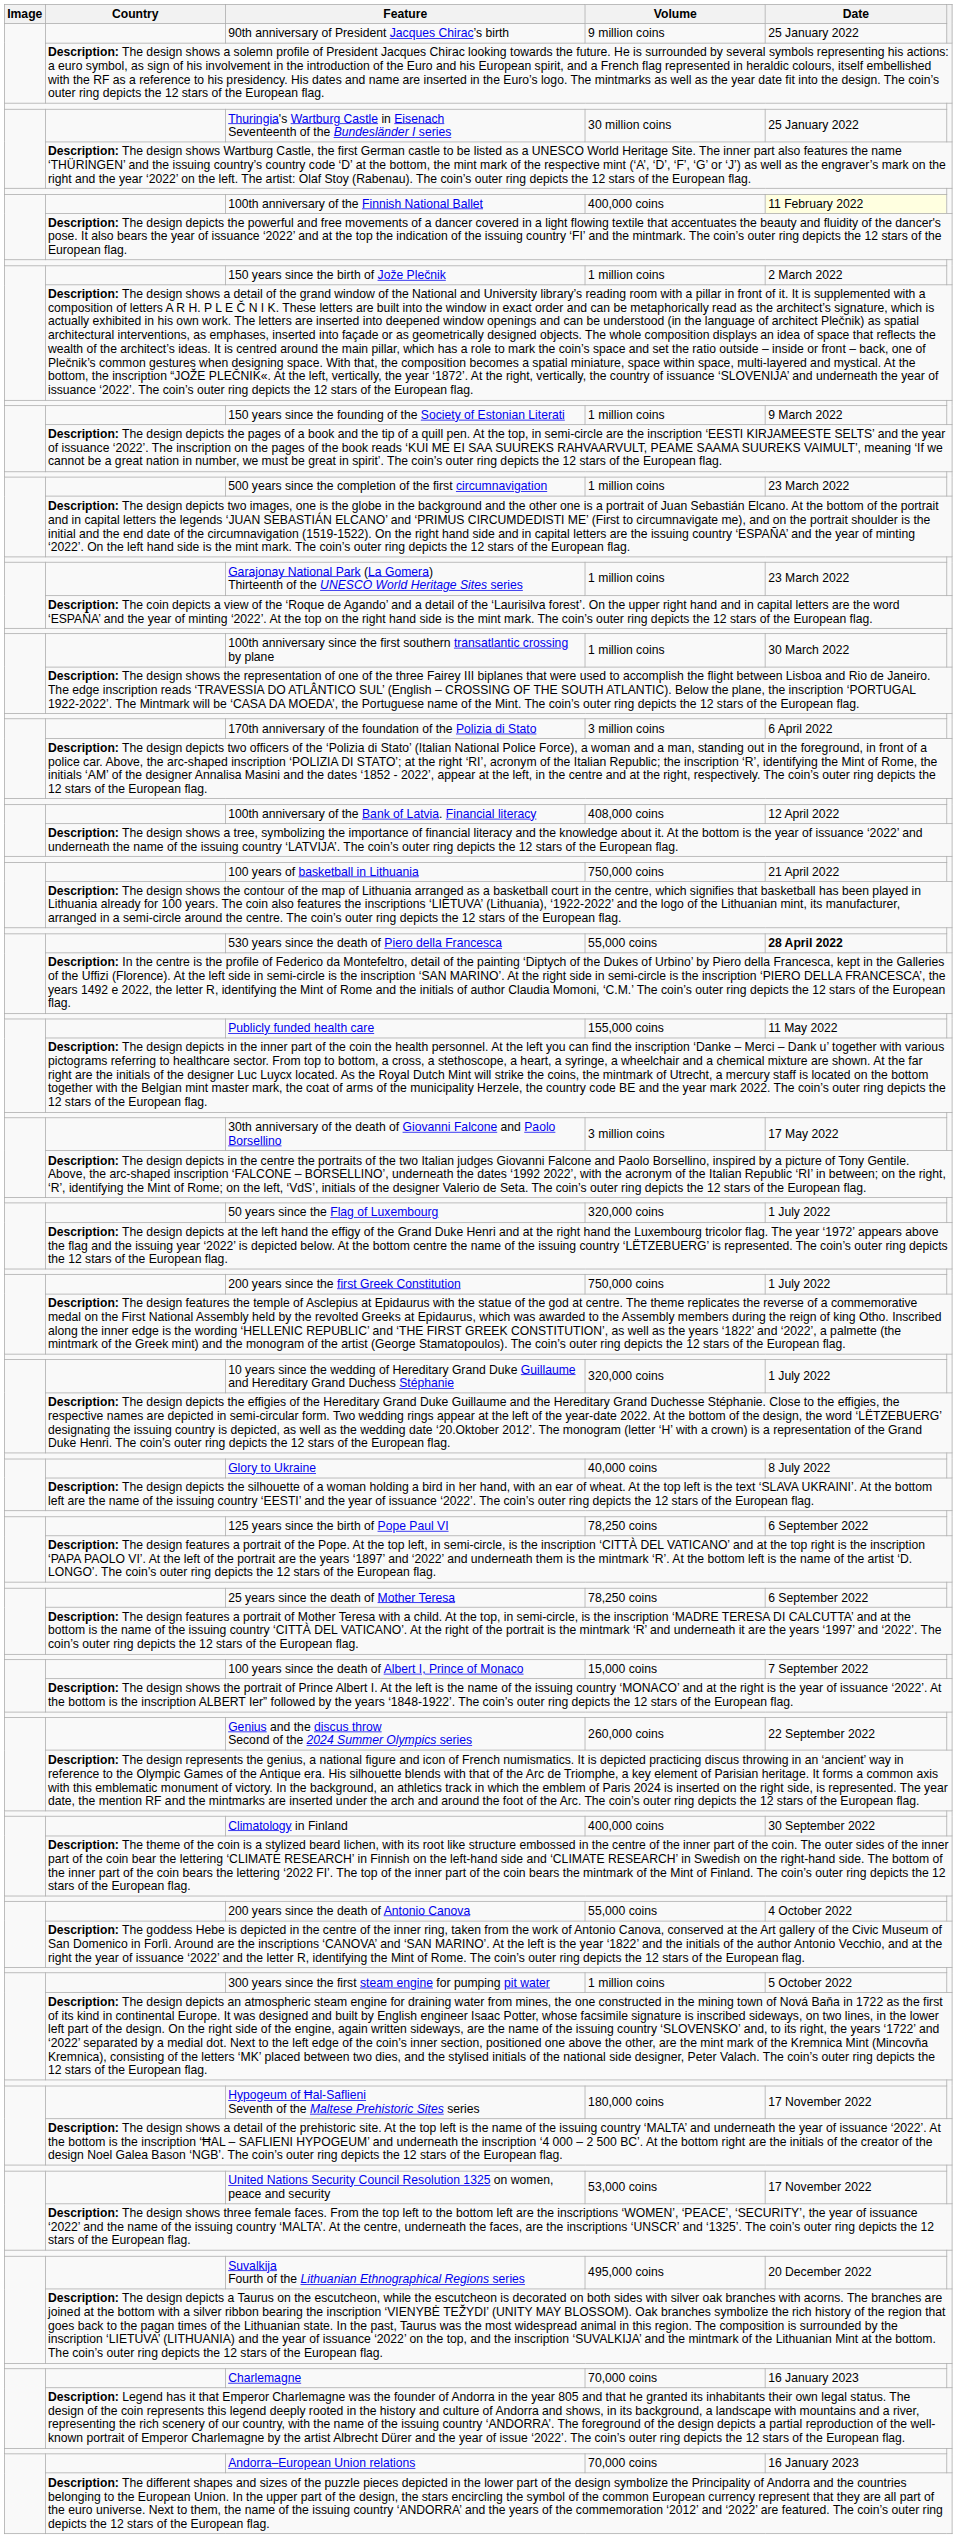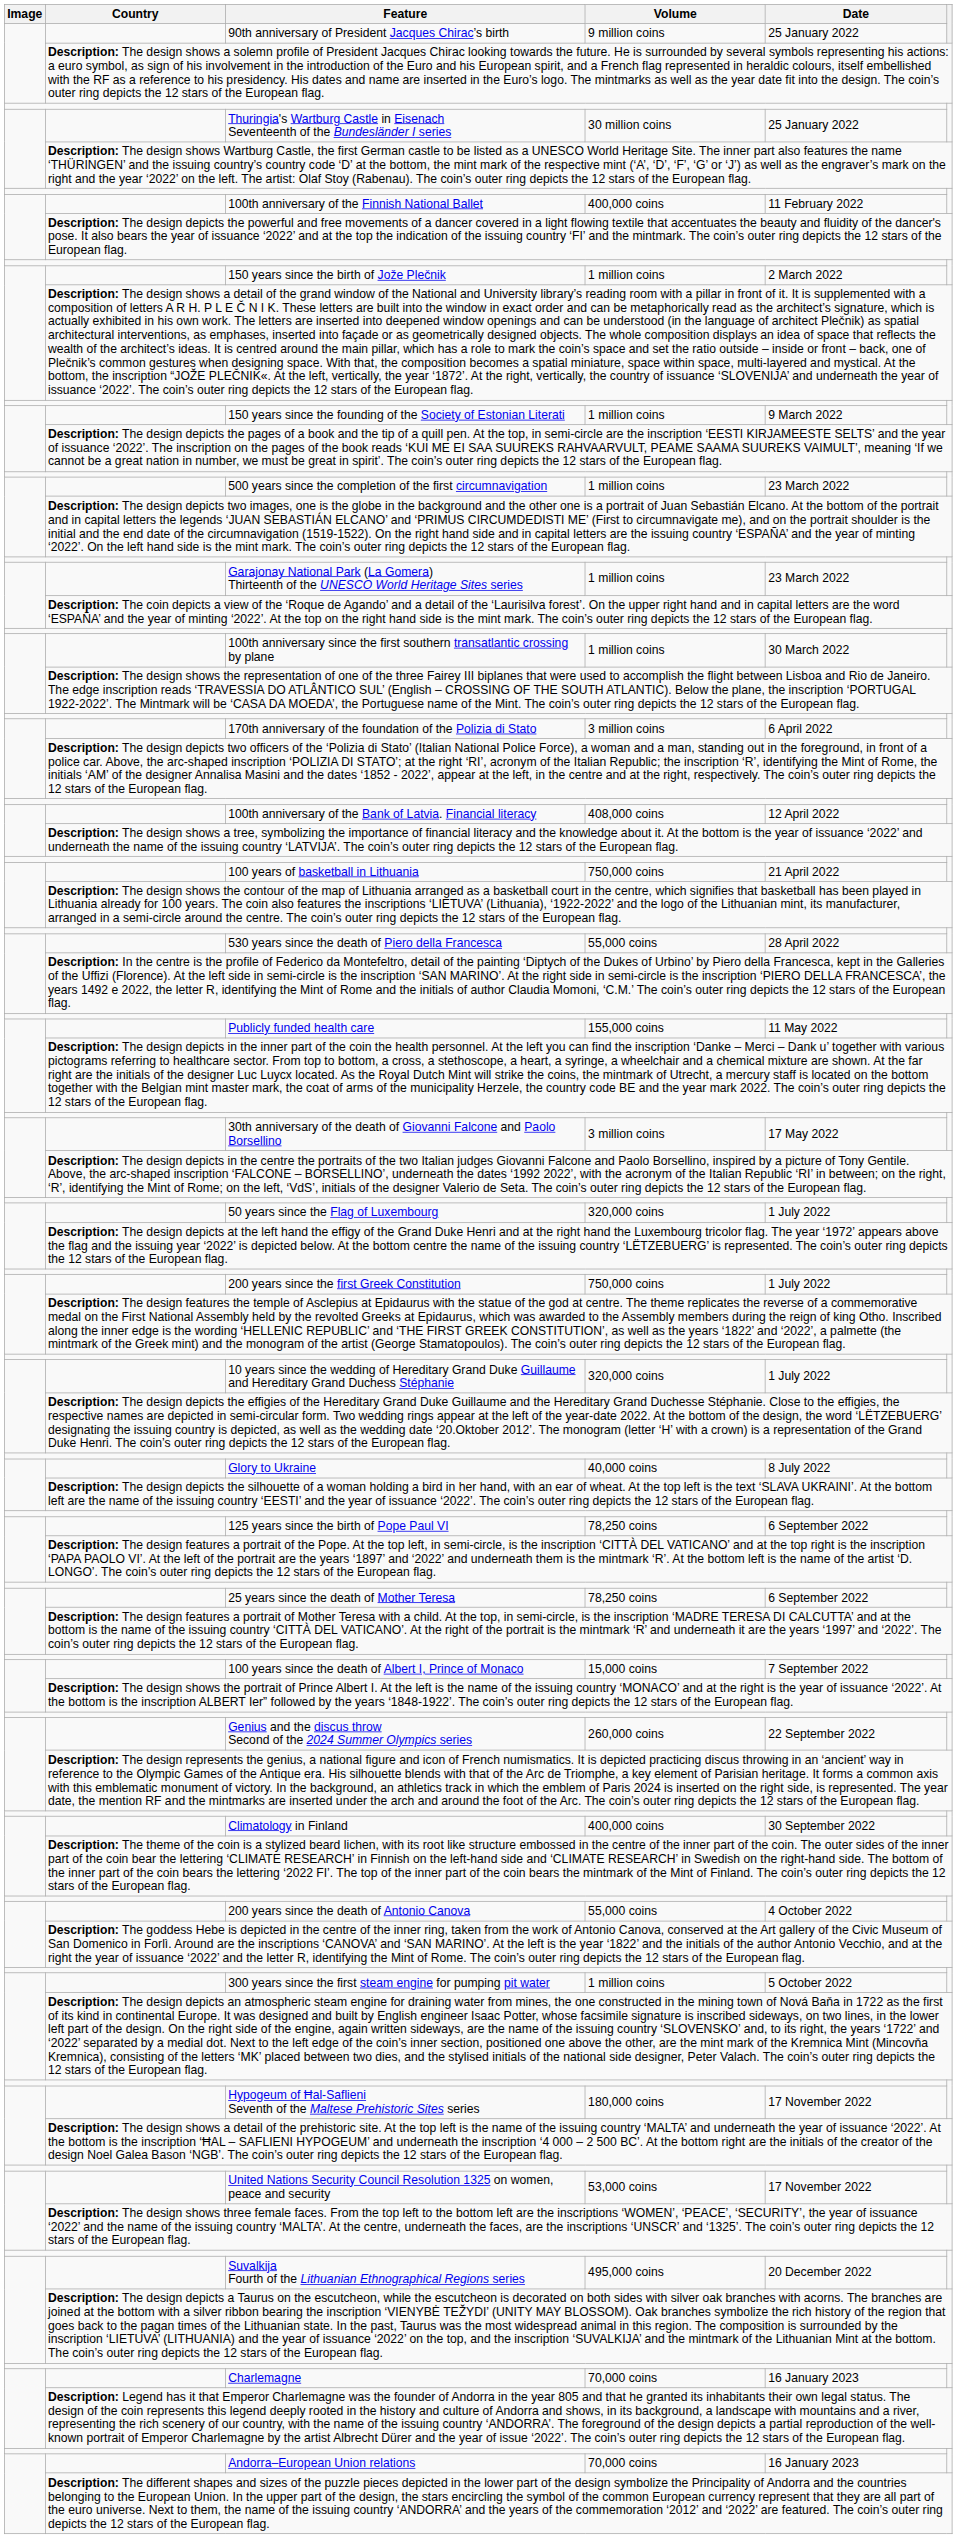(816, 203) lightyellow background -> (816, 203) no background
(805, 943) bold -> (804, 943) normal
